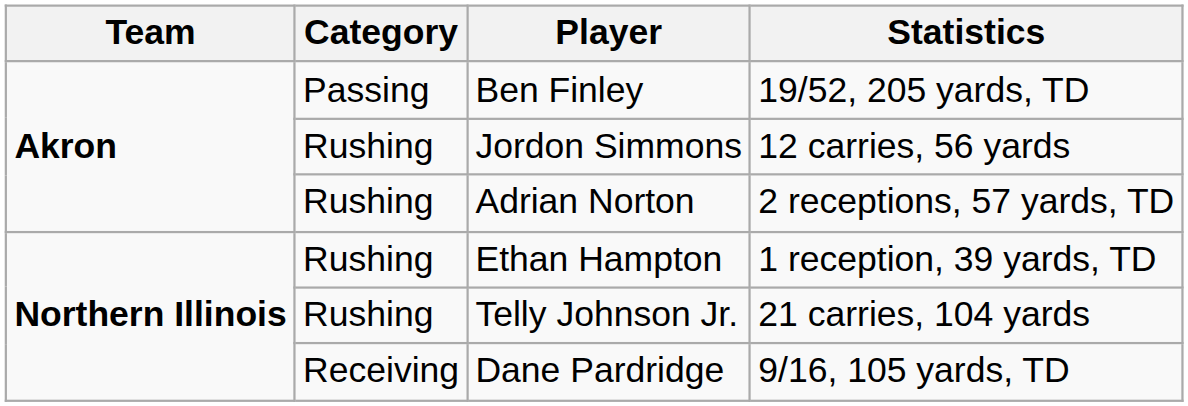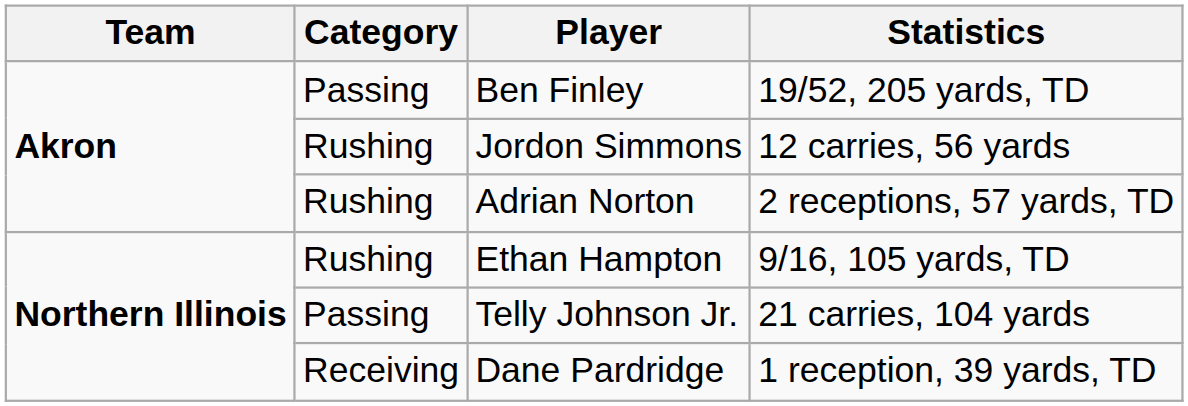(957, 258) 1 reception, 39 yards, TD -> (914, 258) 9/16, 105 yards, TD
(368, 314) Rushing -> (366, 314) Passing
(914, 371) 9/16, 105 yards, TD -> (957, 371) 1 reception, 39 yards, TD
